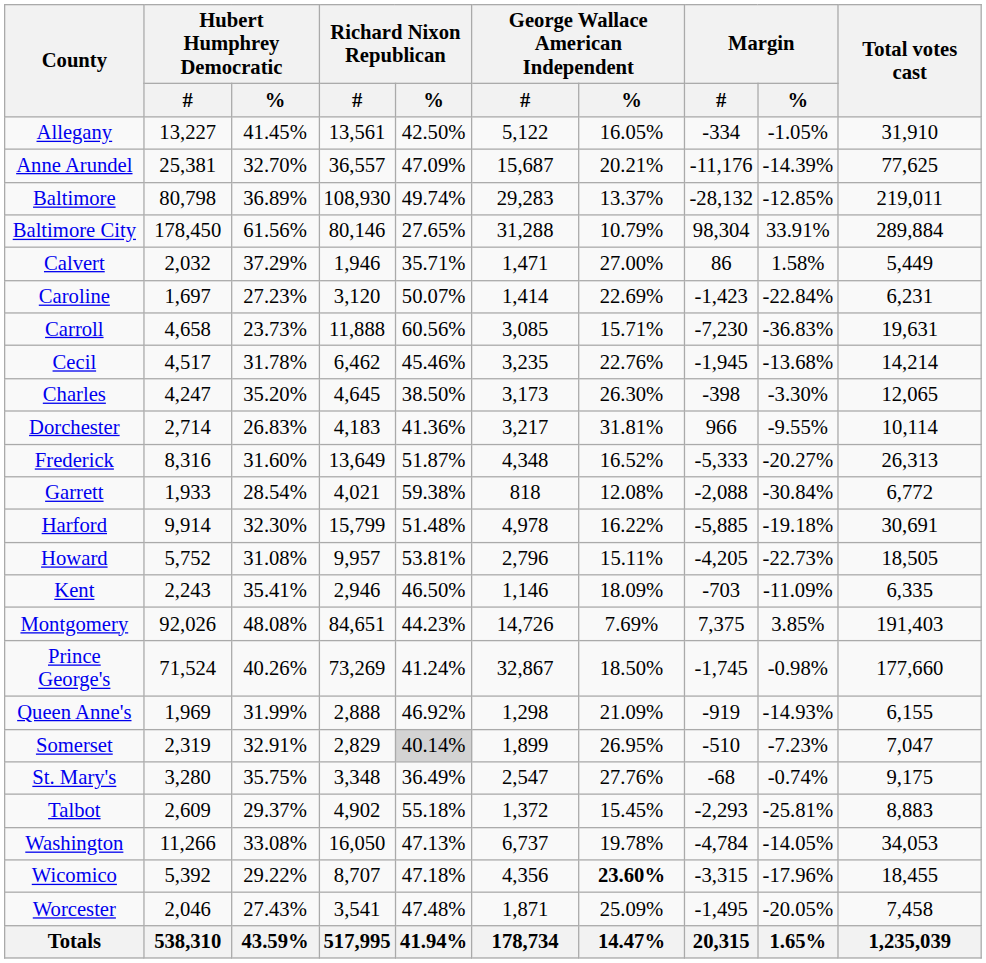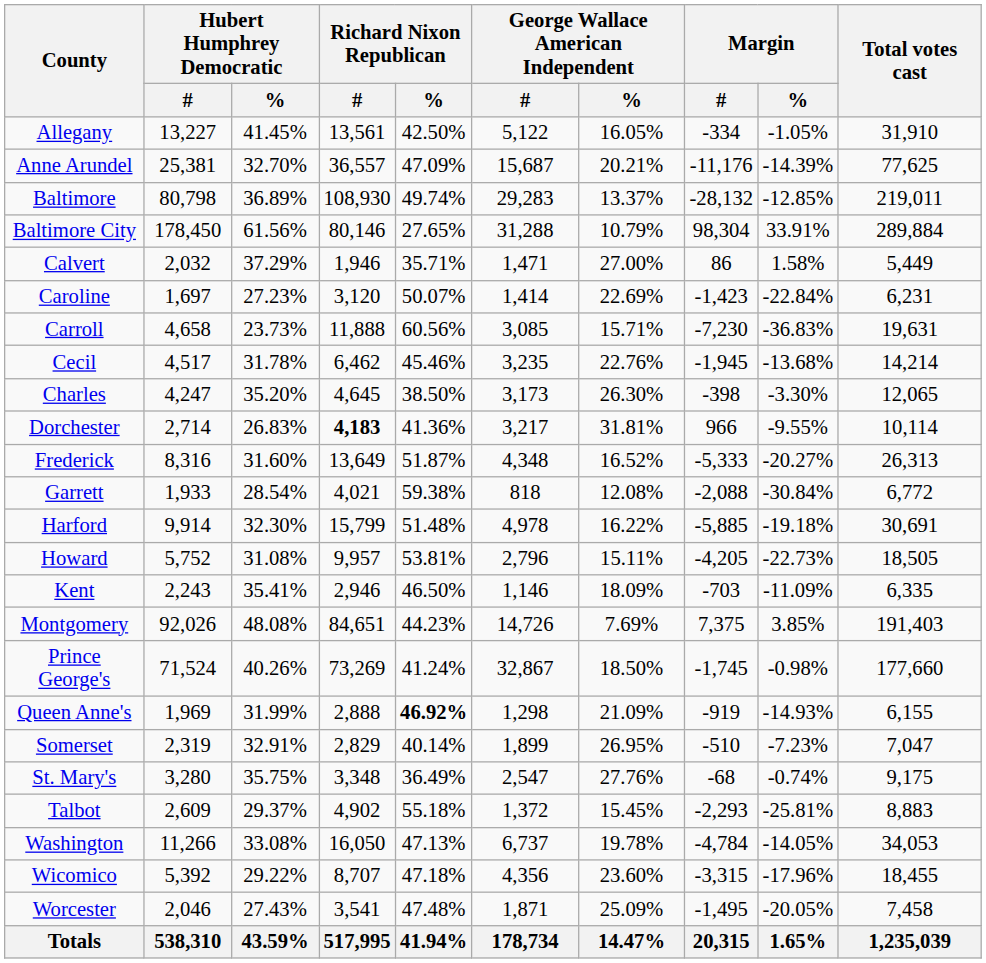(357, 427) normal -> (357, 427) bold
(434, 712) normal -> (434, 712) bold
(434, 745) lightgrey background -> (434, 745) no background
(631, 876) bold -> (631, 876) normal
